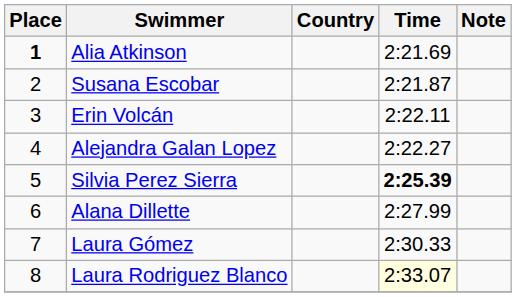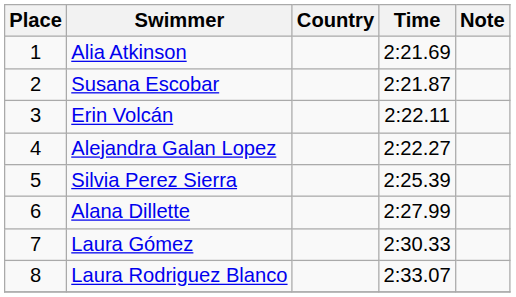(36, 52) bold -> (36, 52) normal
(418, 180) bold -> (417, 180) normal
(418, 276) lightyellow background -> (417, 276) no background
